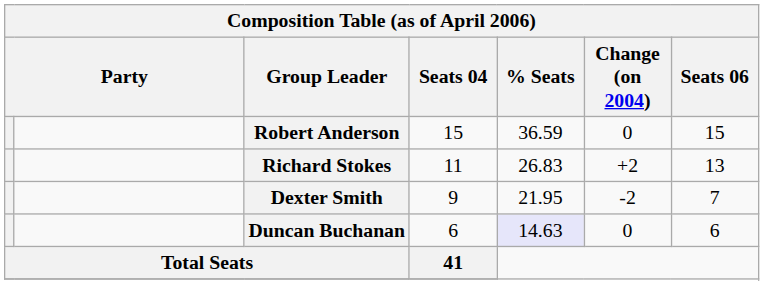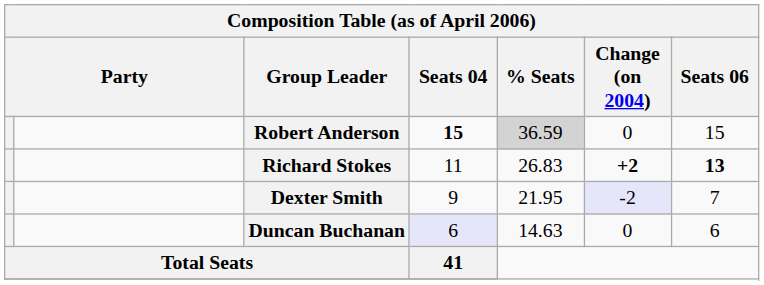(453, 132) normal -> (453, 132) bold
(540, 132) no background -> (540, 132) lightgrey background
(628, 165) normal -> (628, 165) bold
(715, 165) normal -> (715, 165) bold
(628, 198) no background -> (628, 198) lavender background
(453, 230) no background -> (453, 230) lavender background
(540, 230) lavender background -> (540, 230) no background
